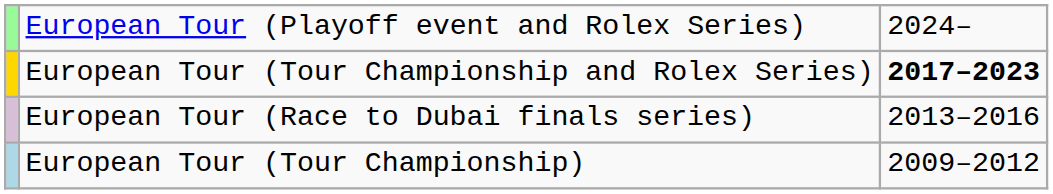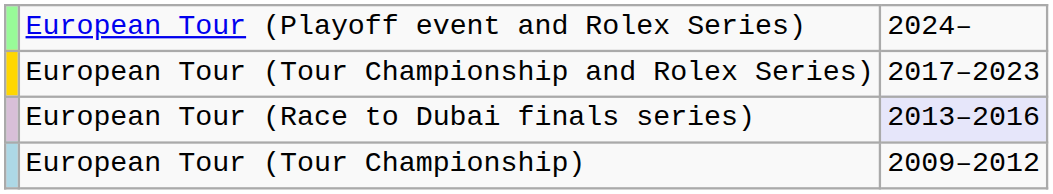(964, 74) bold -> (964, 74) normal
(964, 120) no background -> (964, 120) lavender background
